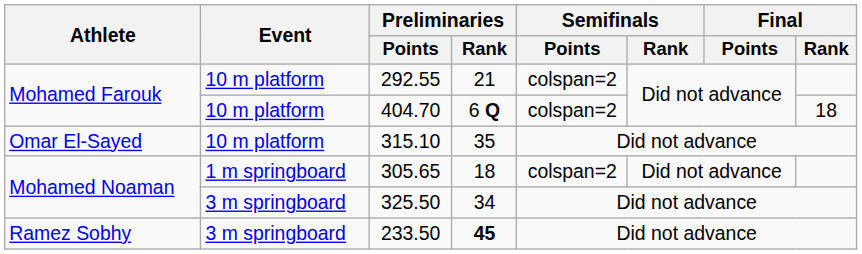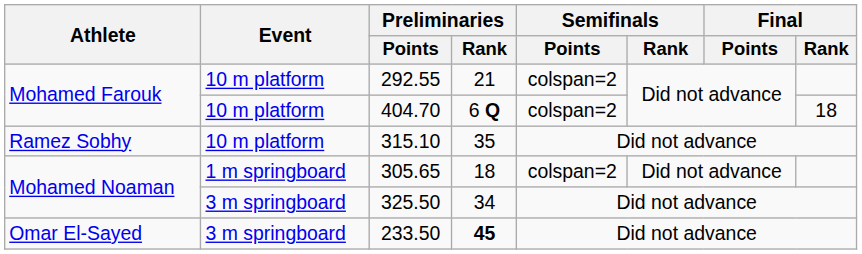(76, 142) Omar El-Sayed -> (70, 142) Ramez Sobhy
(70, 234) Ramez Sobhy -> (76, 234) Omar El-Sayed
